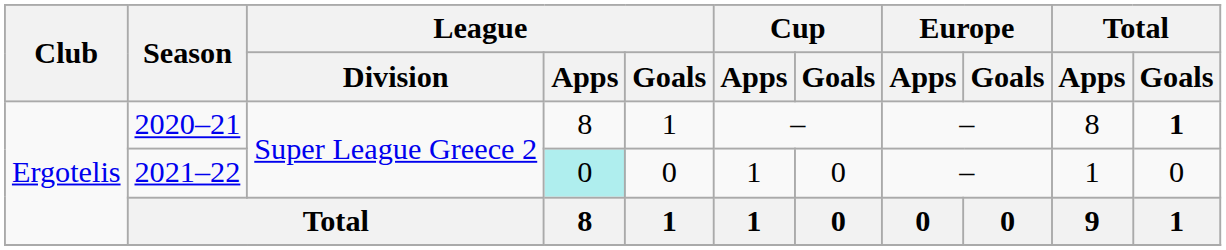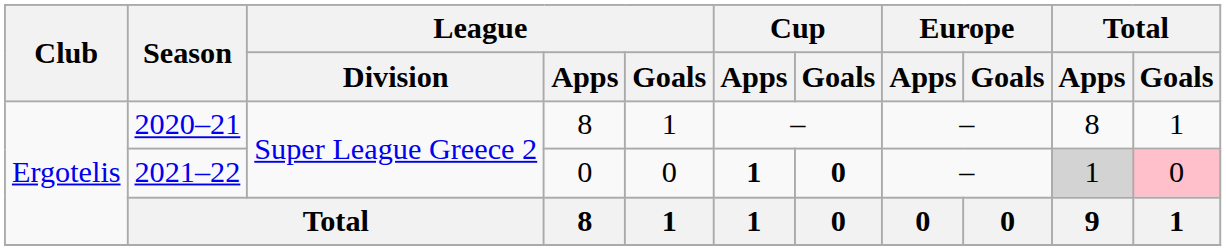(1177, 124) bold -> (1177, 124) normal
(585, 172) paleturquoise background -> (585, 172) no background
(754, 172) normal -> (754, 172) bold
(838, 172) normal -> (838, 172) bold
(1092, 172) no background -> (1092, 172) lightgrey background
(1177, 172) no background -> (1177, 172) pink background
